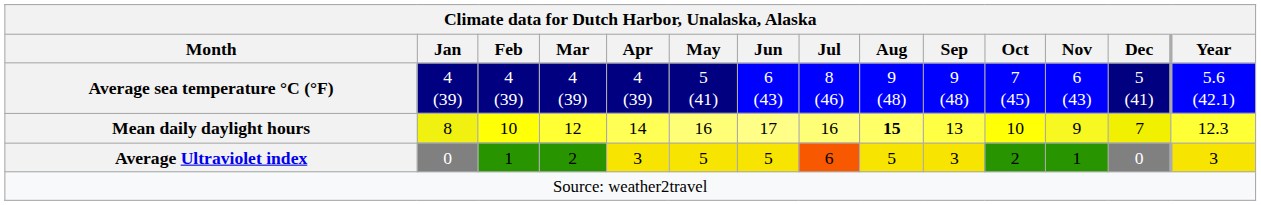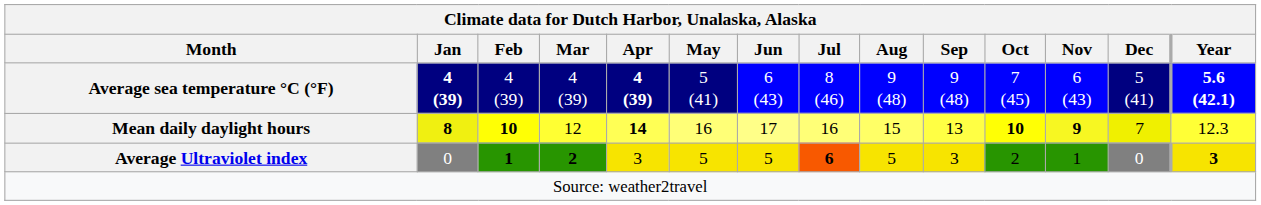(448, 88) normal -> (448, 88) bold
(638, 88) normal -> (638, 88) bold
(1214, 88) normal -> (1214, 88) bold
(448, 128) normal -> (448, 128) bold
(509, 128) normal -> (509, 128) bold
(638, 128) normal -> (638, 128) bold
(892, 128) bold -> (892, 128) normal
(1015, 128) normal -> (1015, 128) bold
(1077, 128) normal -> (1077, 128) bold
(509, 157) normal -> (509, 157) bold
(573, 157) normal -> (573, 157) bold
(829, 157) normal -> (829, 157) bold
(1214, 157) normal -> (1214, 157) bold
